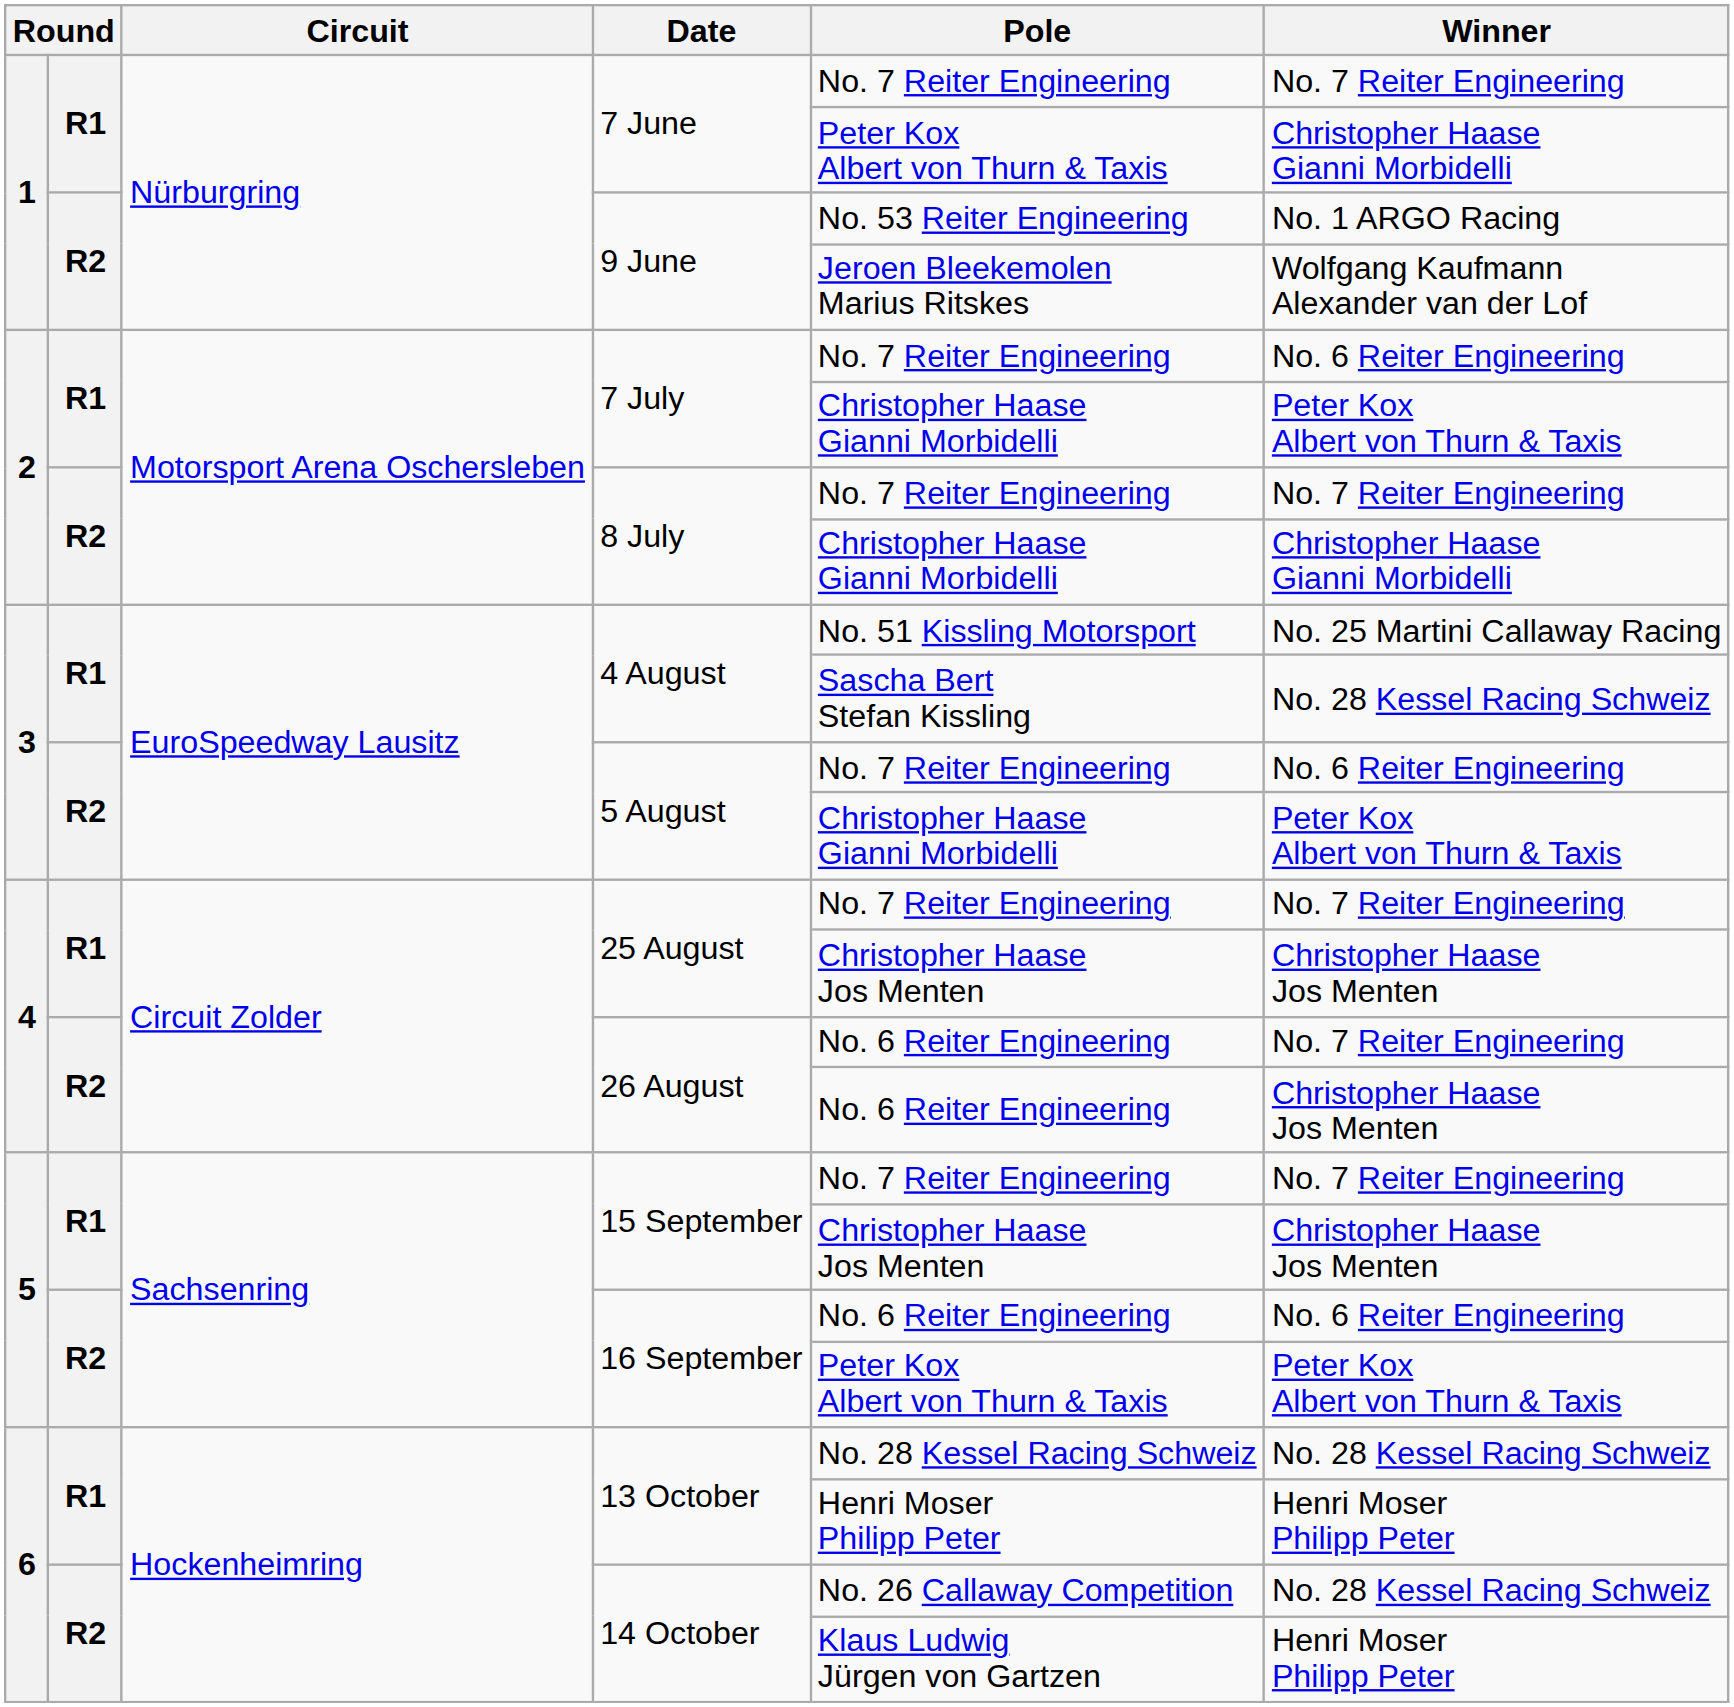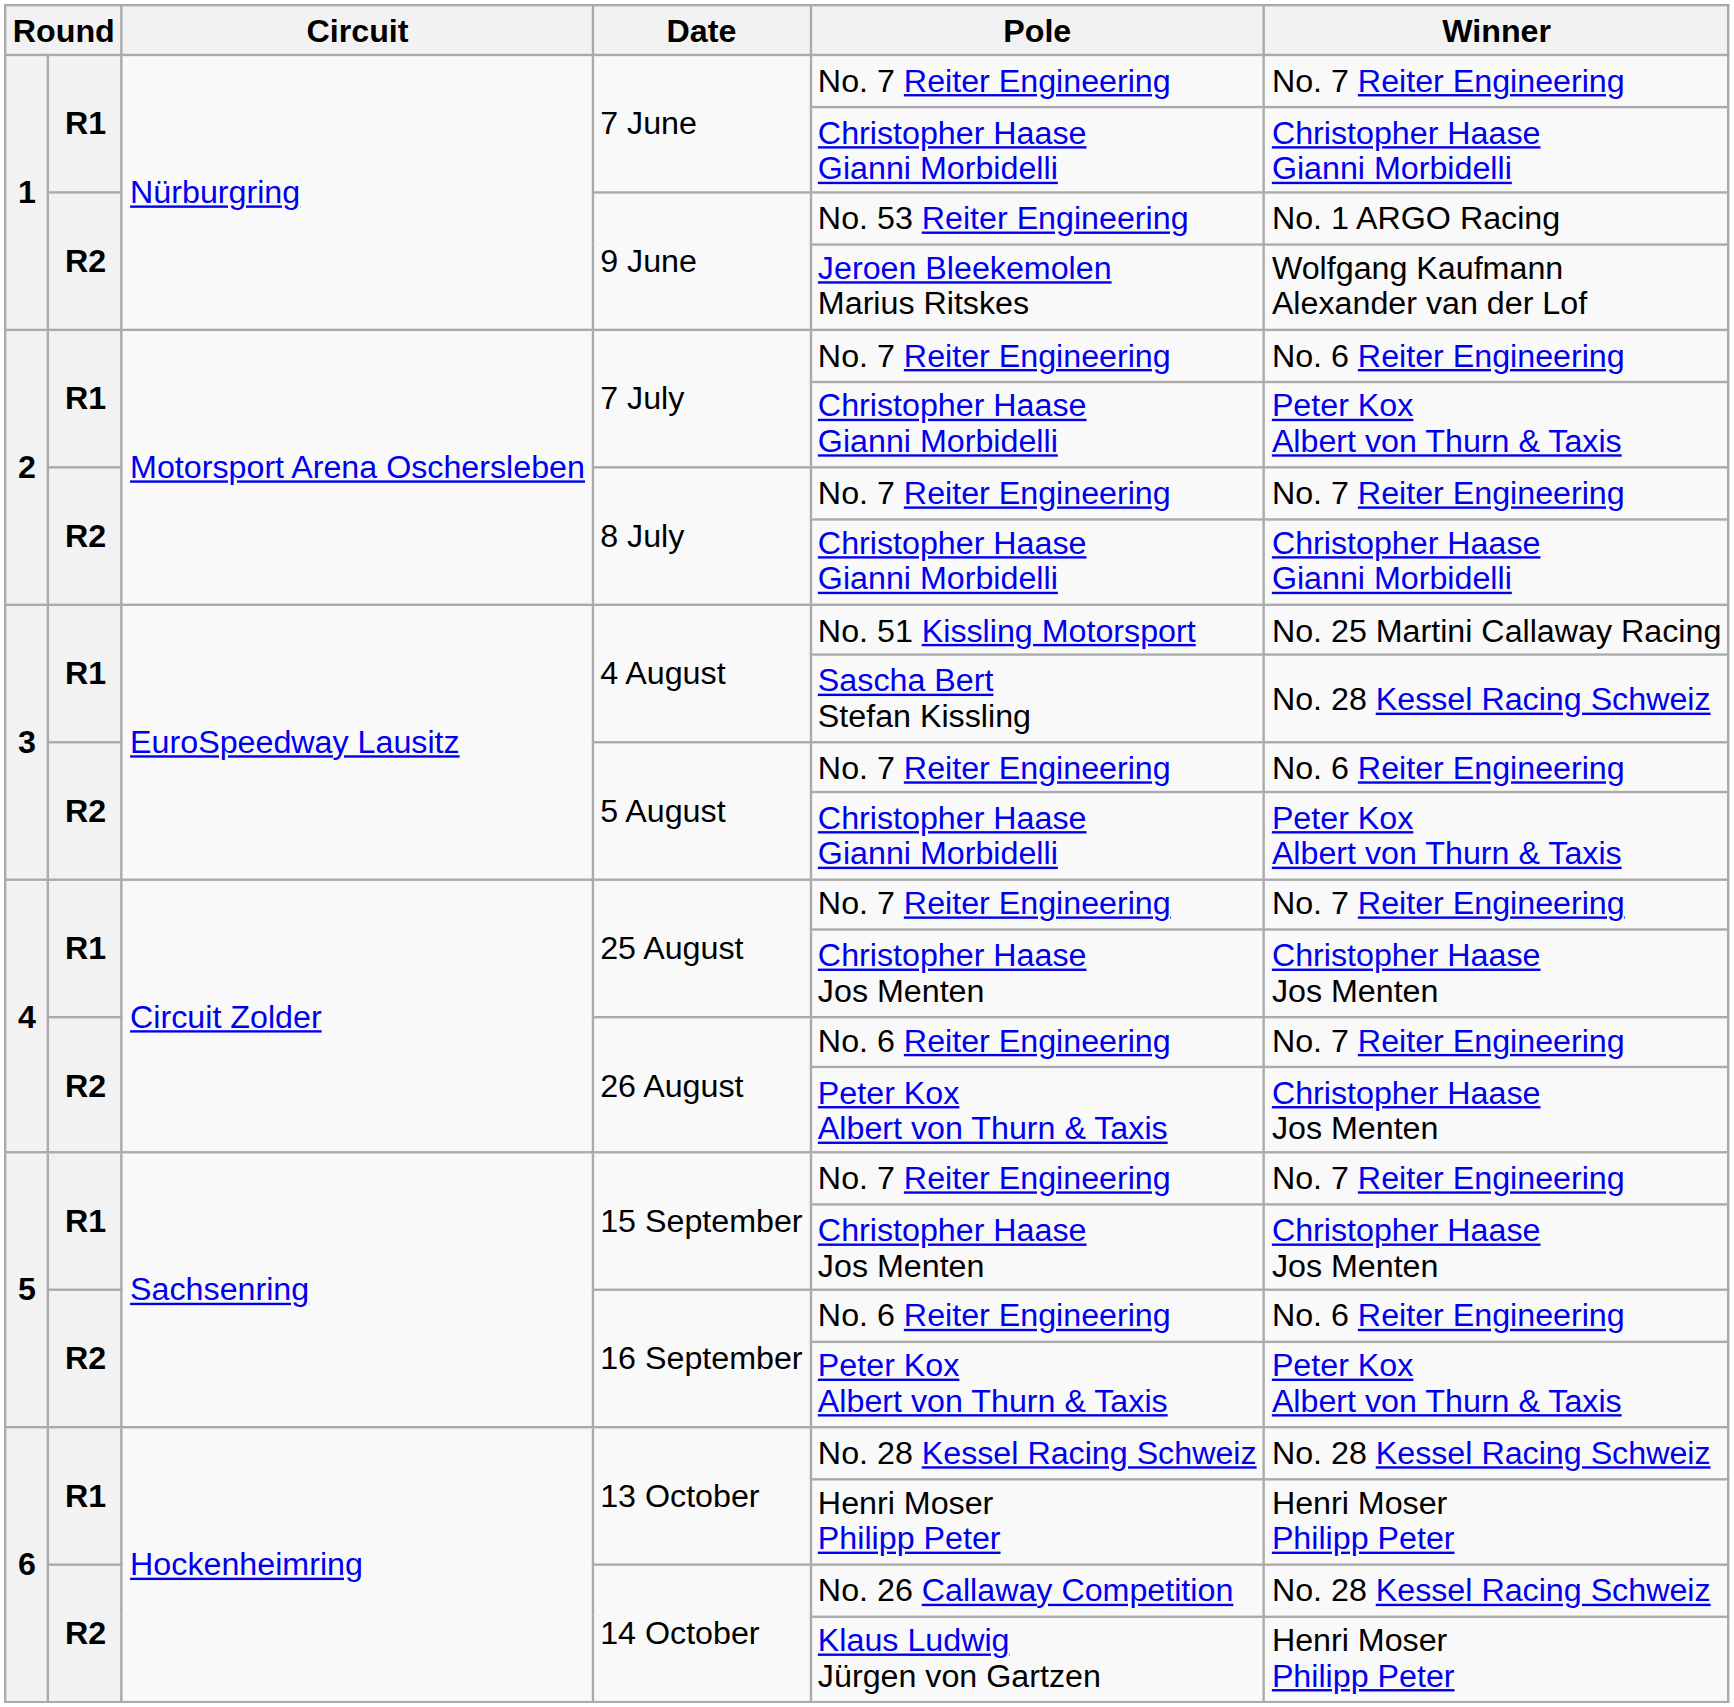(993, 150) Peter Kox Albert von Thurn & Taxis -> (952, 150) Christopher Haase Gianni Morbidelli
(994, 1110) No. 6 Reiter Engineering -> (993, 1110) Peter Kox Albert von Thurn & Taxis
